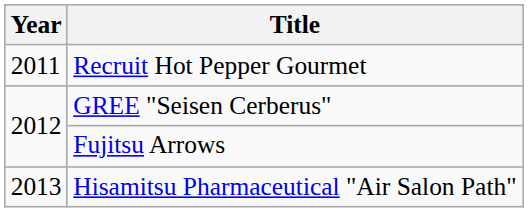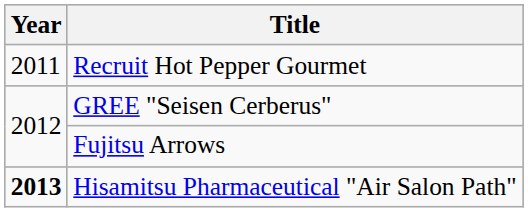(36, 186) normal -> (36, 186) bold
